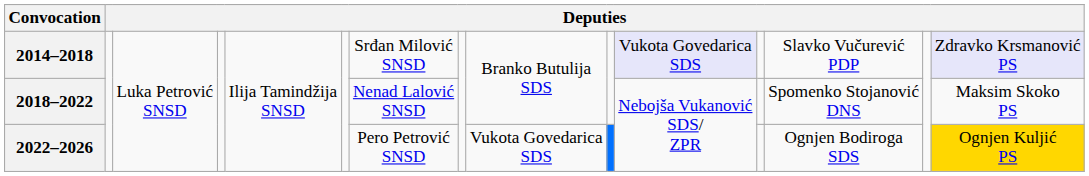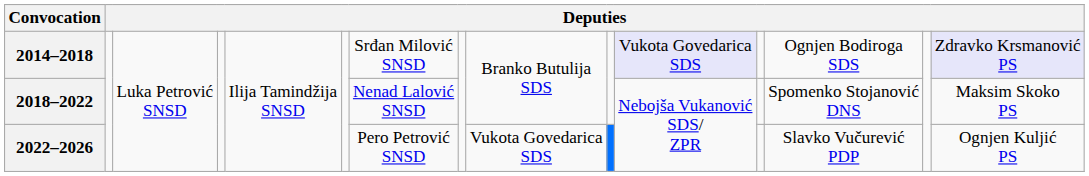(844, 54) Slavko Vučurević PDP -> (844, 54) Ognjen Bodiroga SDS
(844, 147) Ognjen Bodiroga SDS -> (844, 147) Slavko Vučurević PDP
(1008, 147) gold background -> (1008, 147) no background
